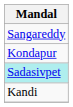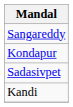(34, 72) paleturquoise background -> (34, 72) no background
